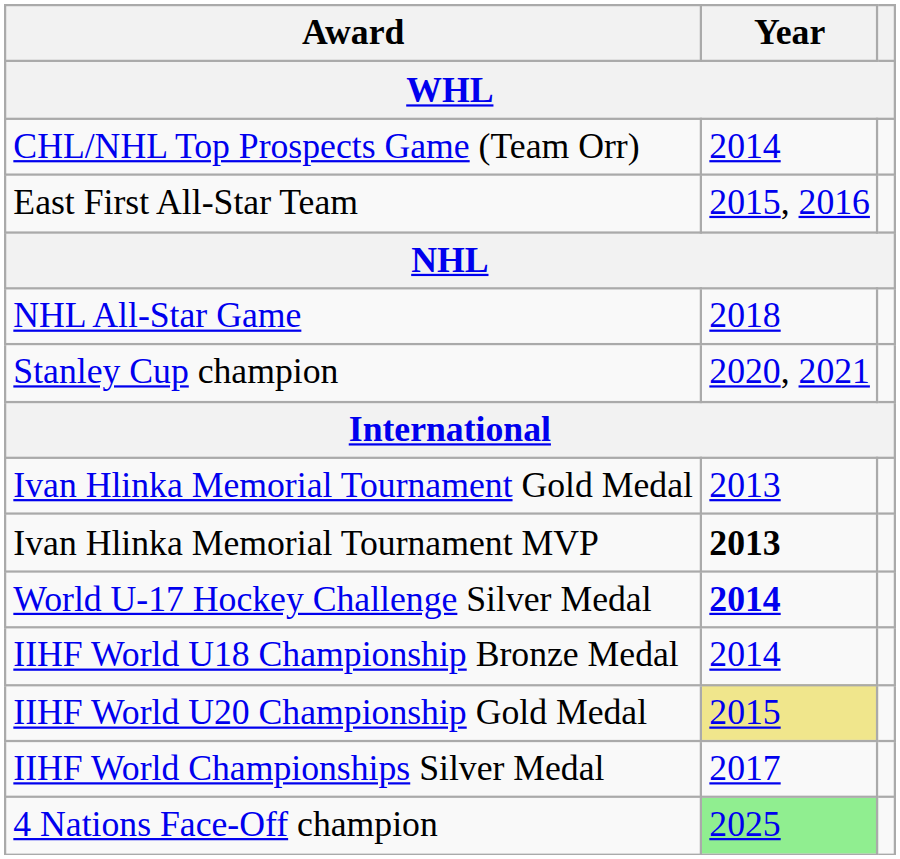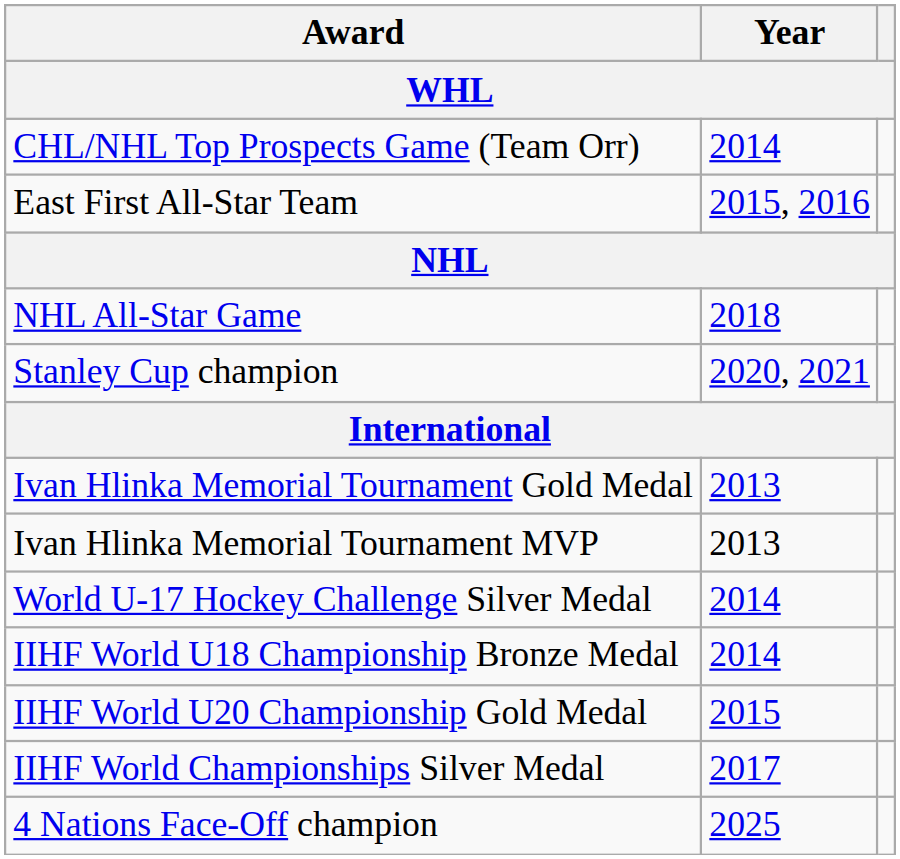(745, 542) bold -> (745, 542) normal
(745, 598) bold -> (745, 598) normal
(745, 711) khaki background -> (745, 711) no background
(745, 825) lightgreen background -> (745, 825) no background
